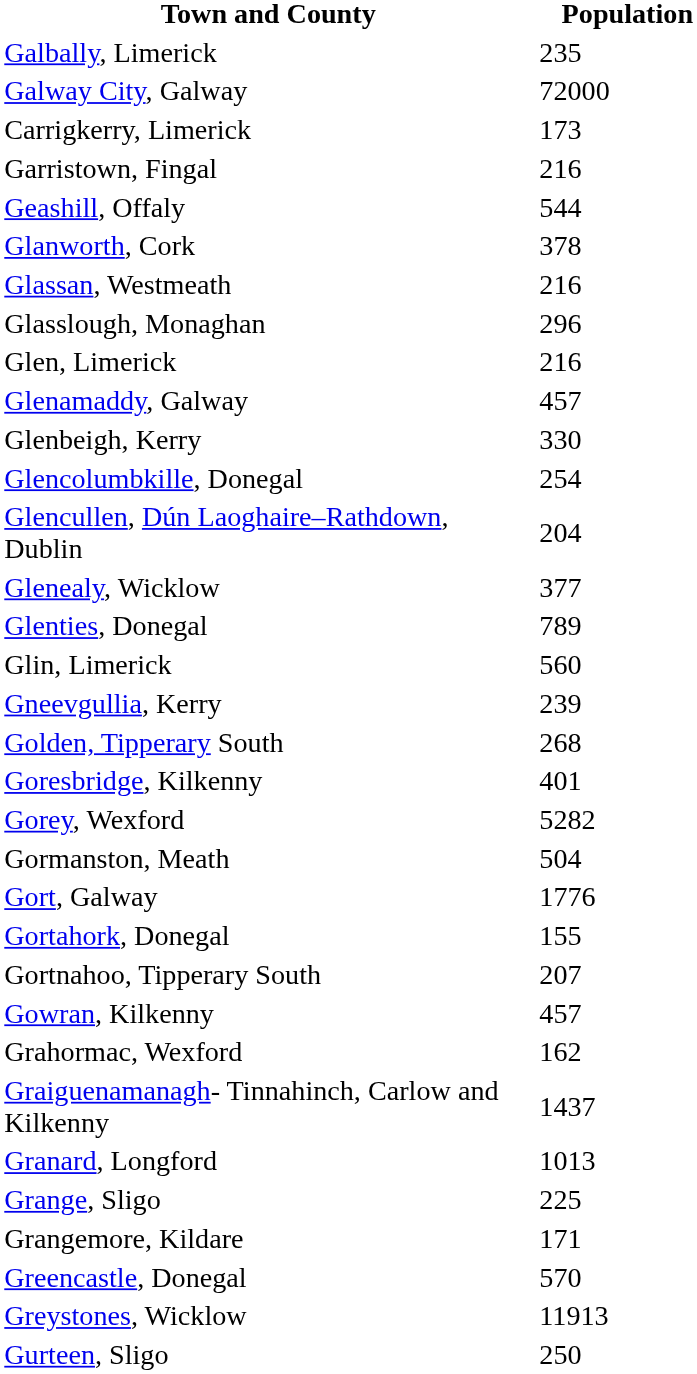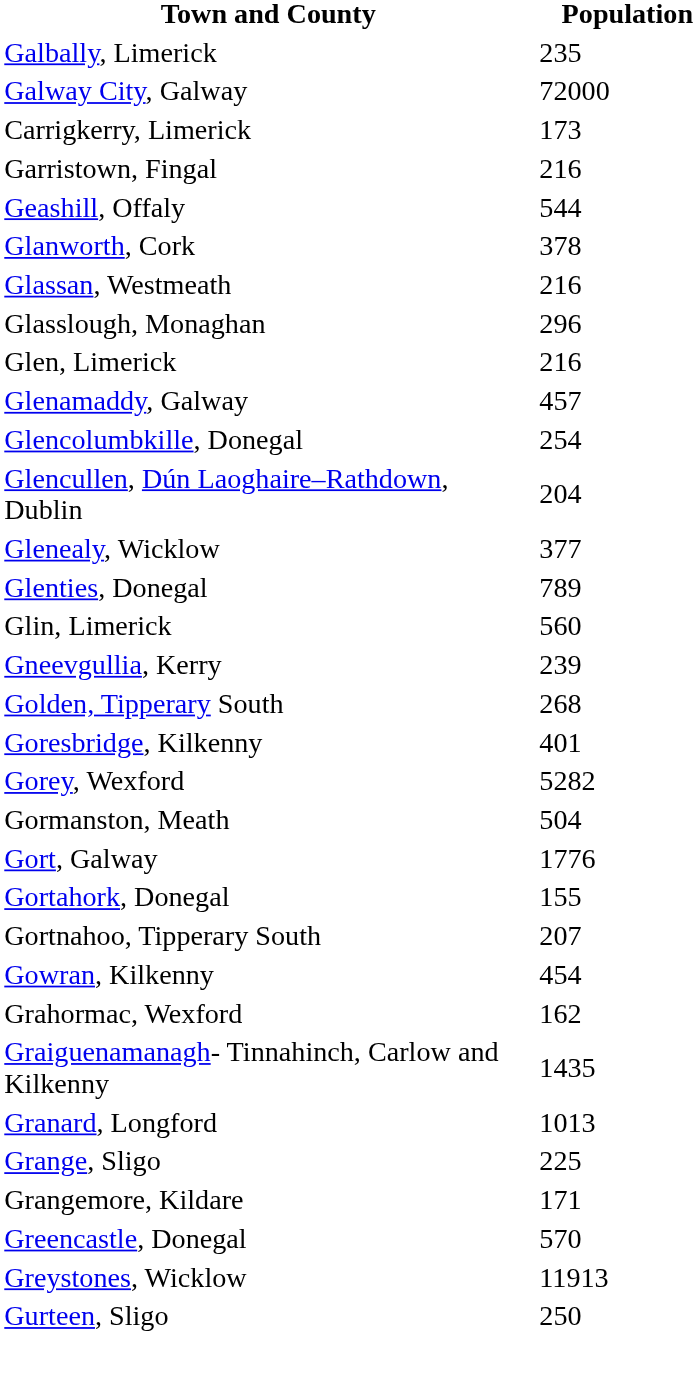- row: (103, 439)
(560, 1013) 457 -> (560, 974) 454
(567, 1106) 1437 -> (567, 1067) 1435
